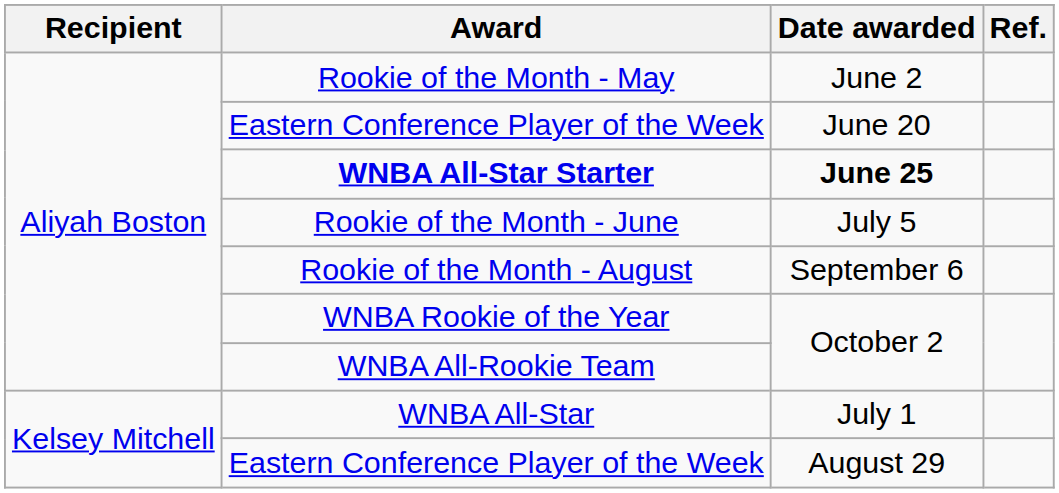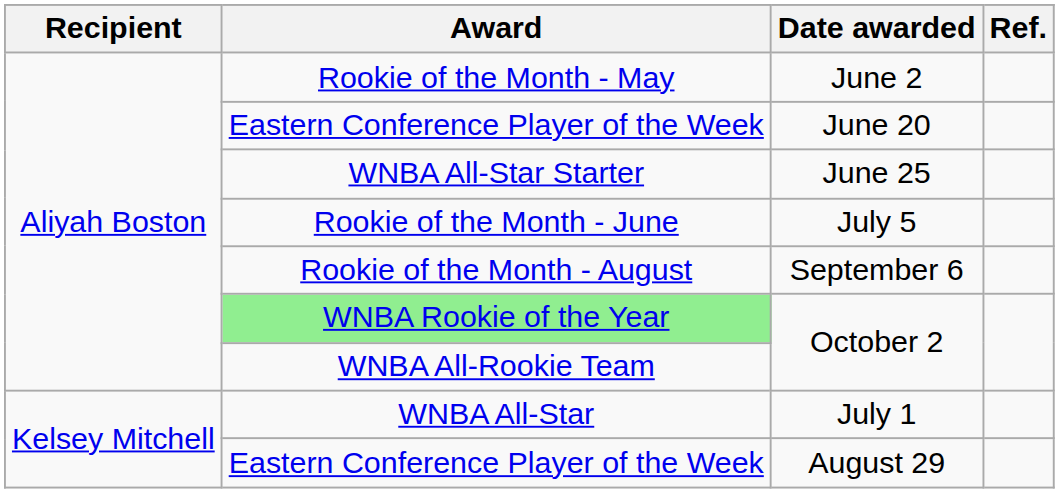(496, 173) bold -> (496, 173) normal
(877, 173) bold -> (877, 173) normal
(496, 317) no background -> (496, 317) lightgreen background
